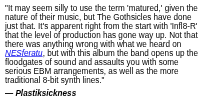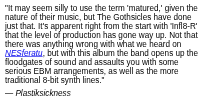(41, 93) bold -> (38, 93) normal
